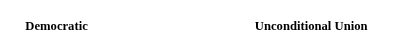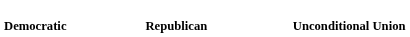+ column: (176, 8)
